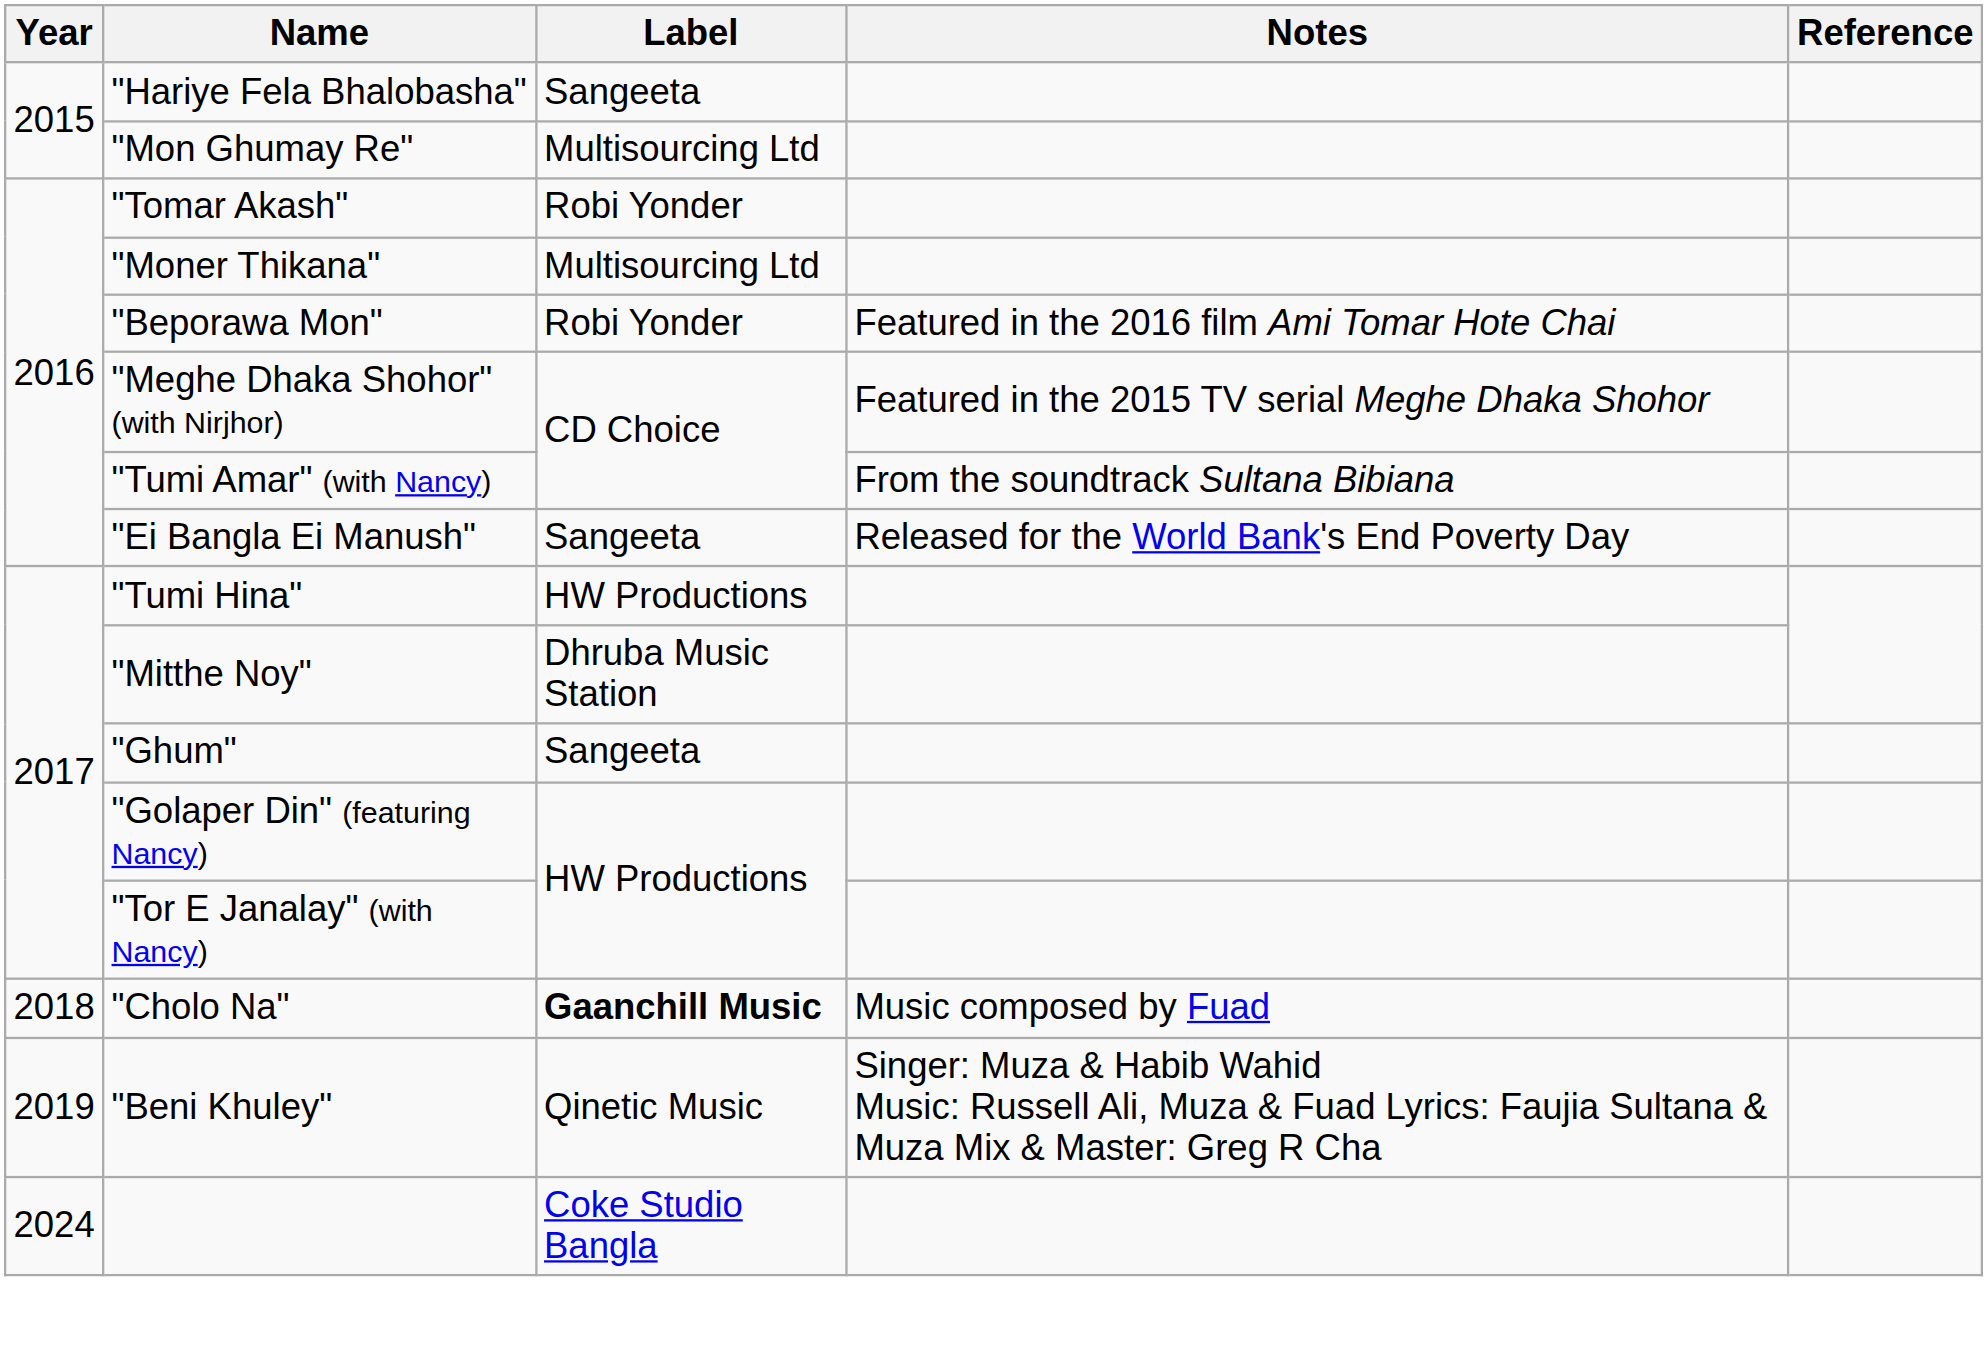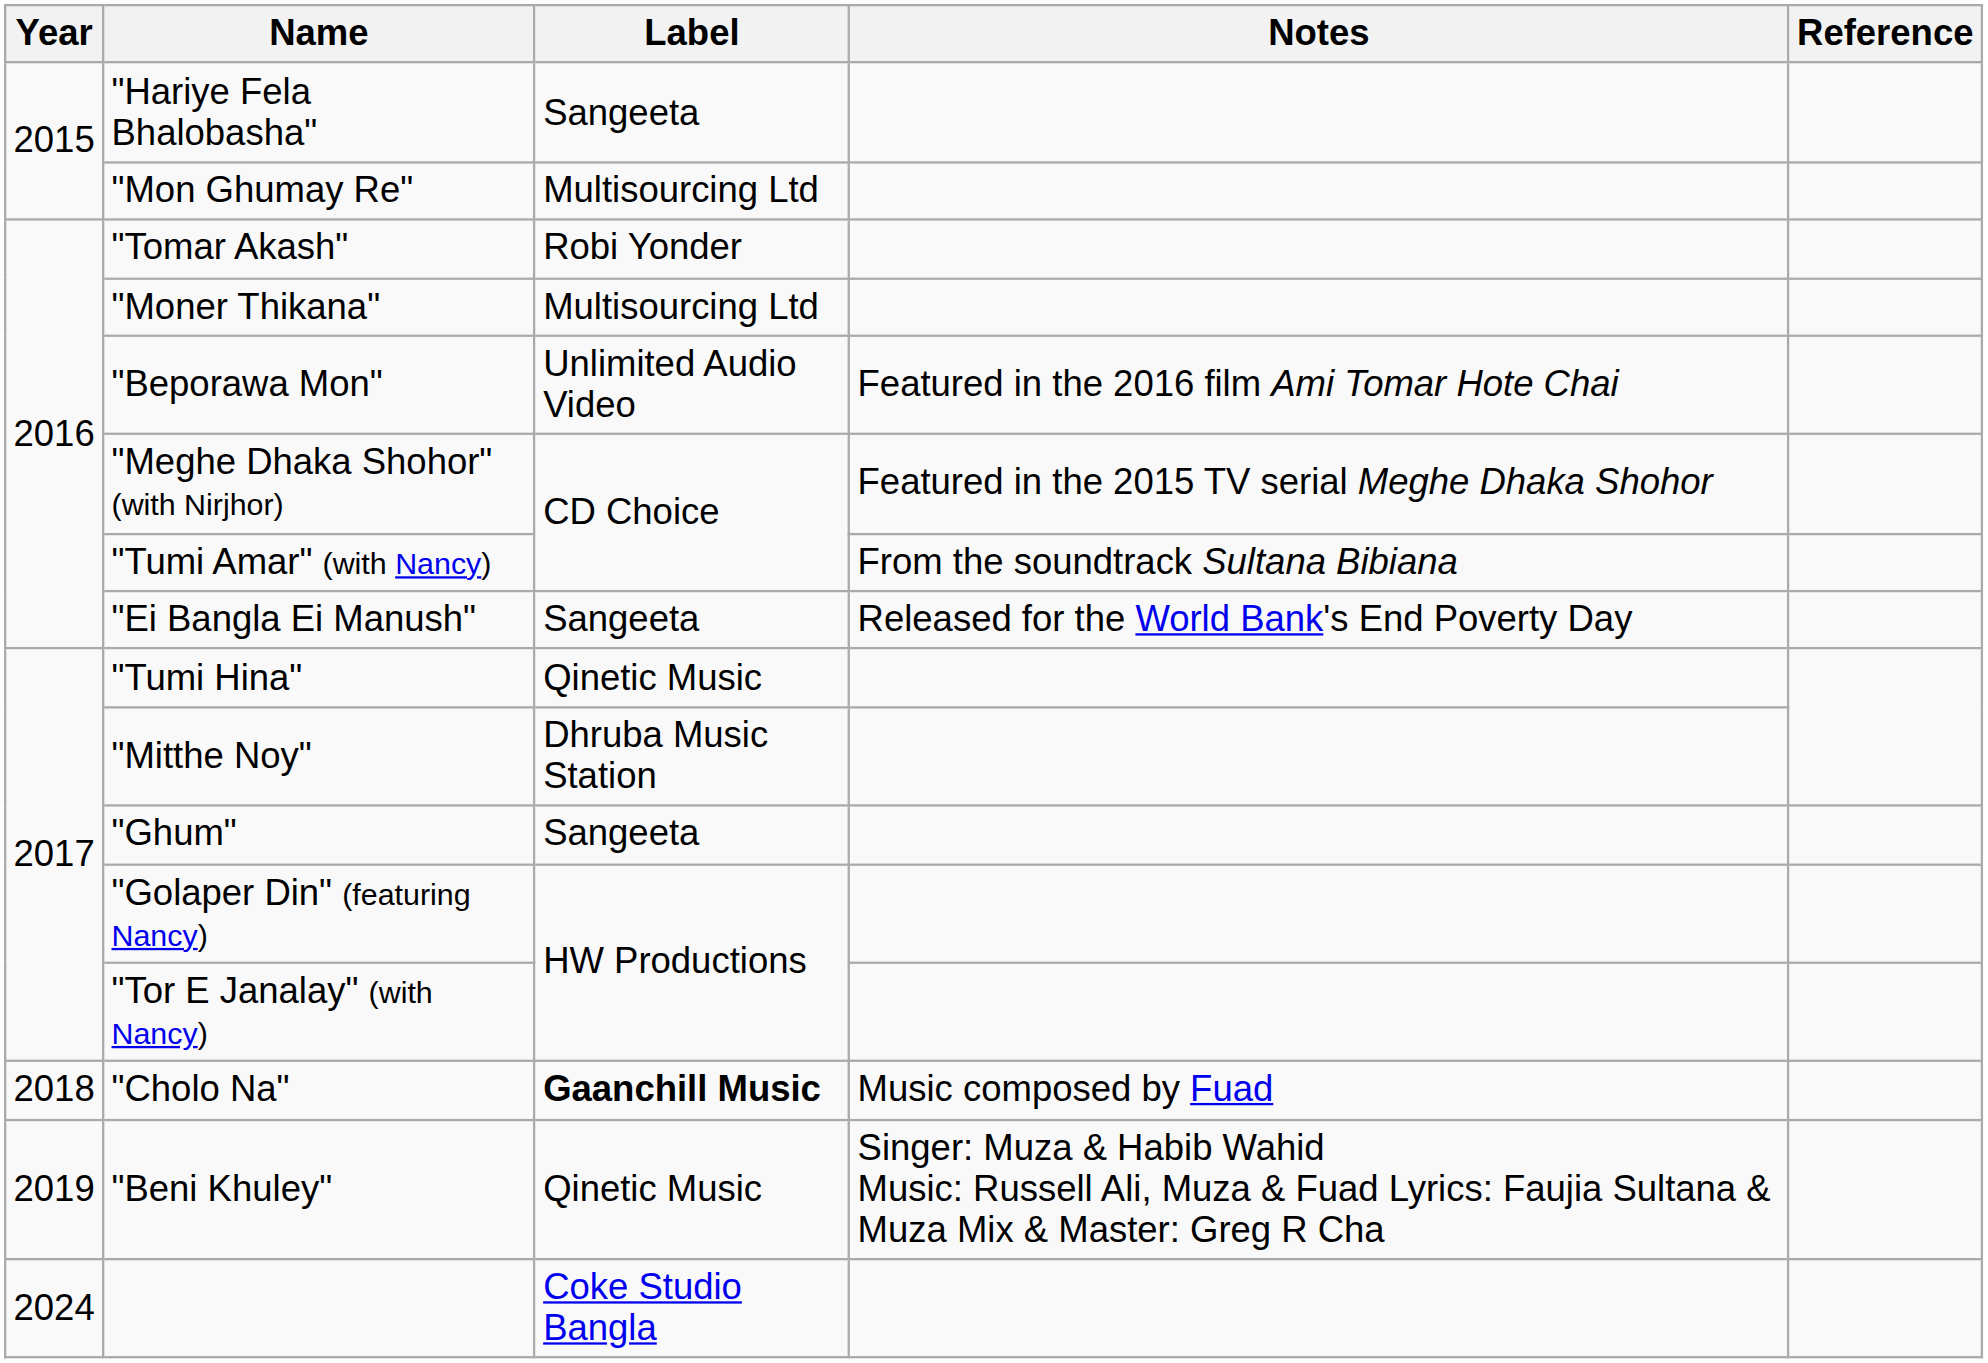(643, 322) Robi Yonder -> (670, 384) Unlimited Audio Video
(676, 595) HW Productions -> (653, 677) Qinetic Music
